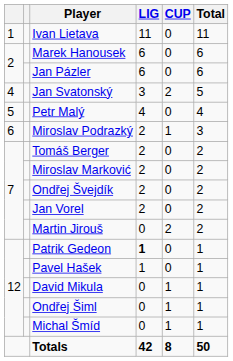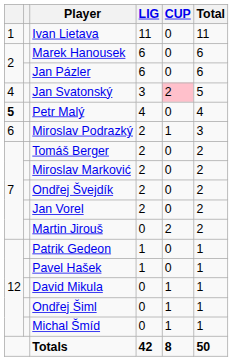(168, 92) no background -> (168, 92) pink background
(11, 111) normal -> (11, 111) bold
(142, 248) bold -> (142, 248) normal
